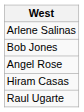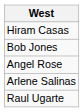(41, 30) Arlene Salinas -> (38, 30) Hiram Casas
(38, 81) Hiram Casas -> (41, 81) Arlene Salinas
